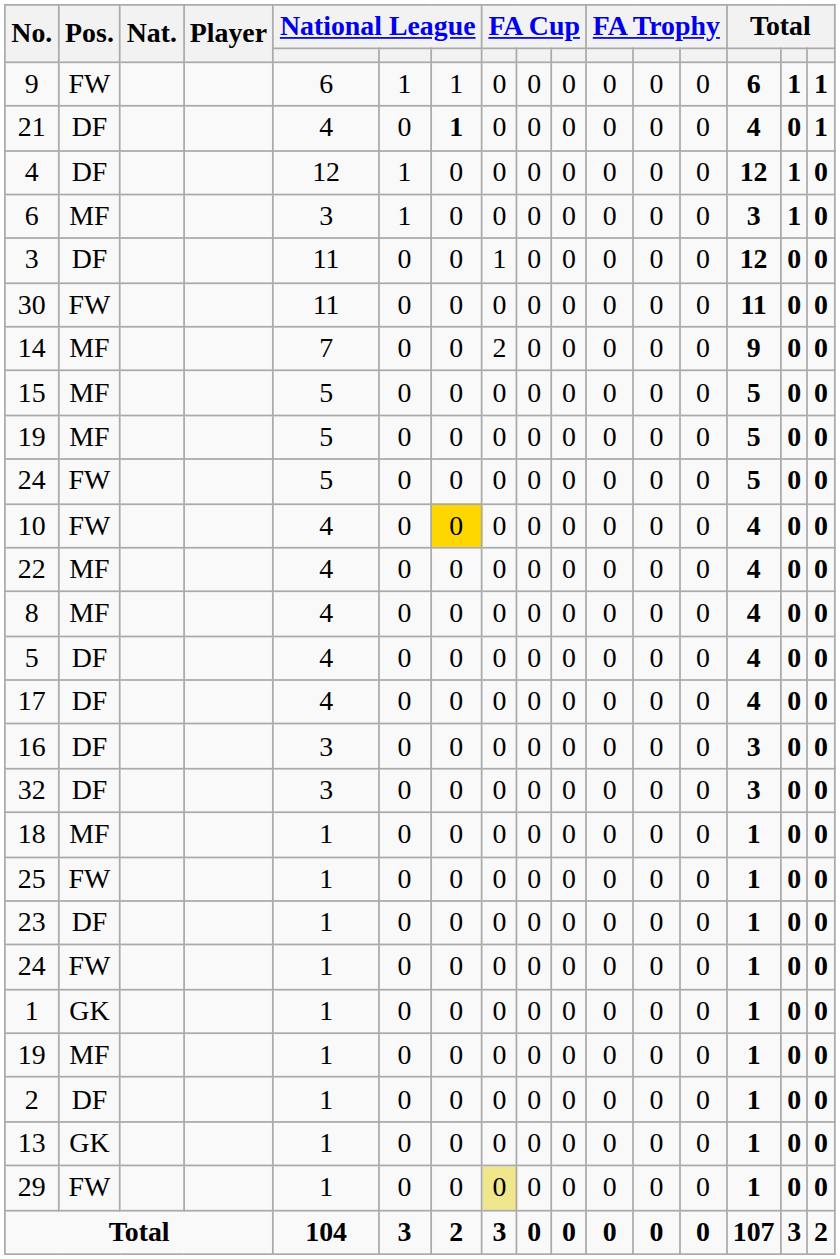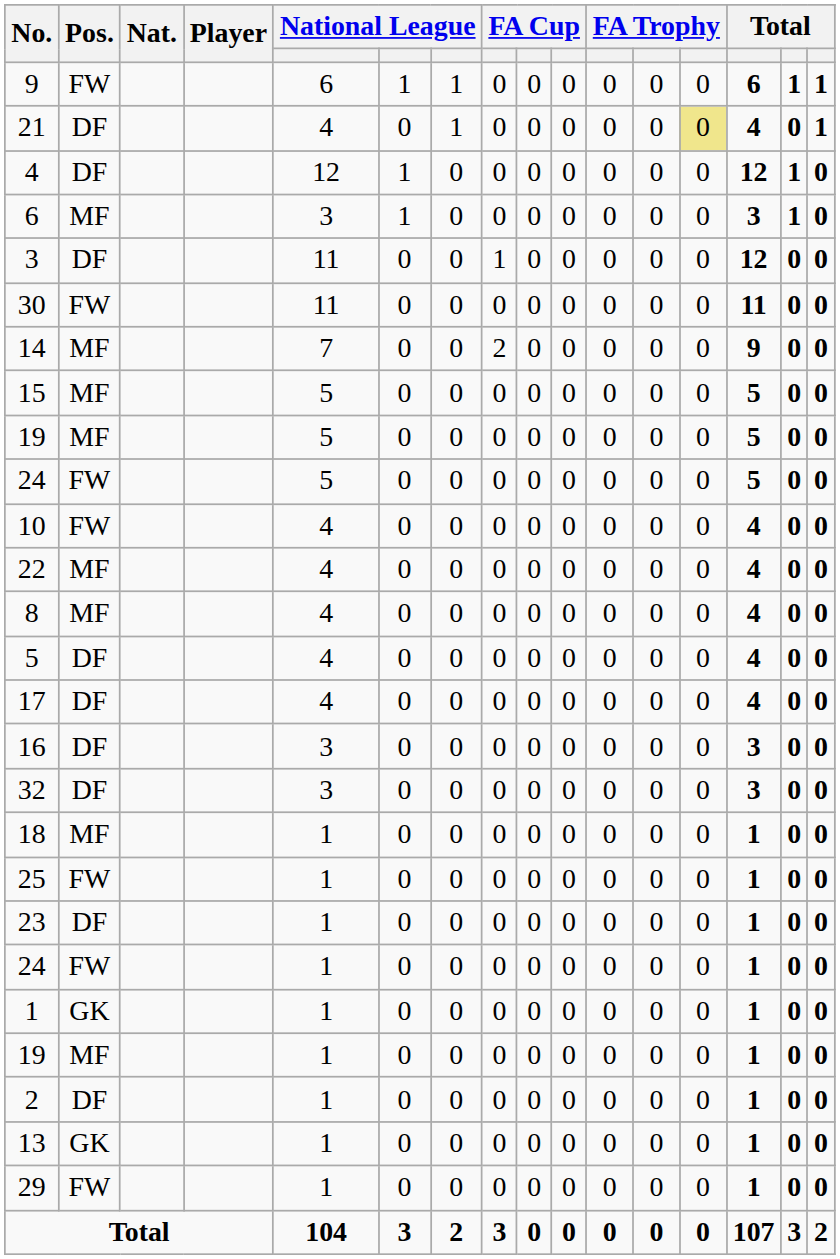(456, 127) bold -> (456, 127) normal
(703, 127) no background -> (703, 127) khaki background
(456, 525) gold background -> (456, 525) no background
(499, 1187) khaki background -> (499, 1187) no background
